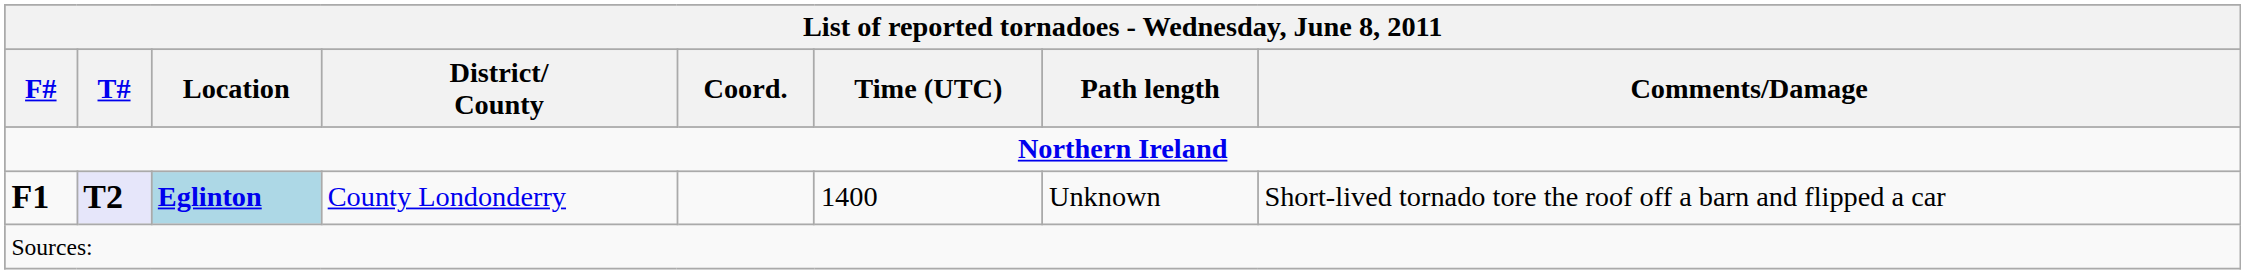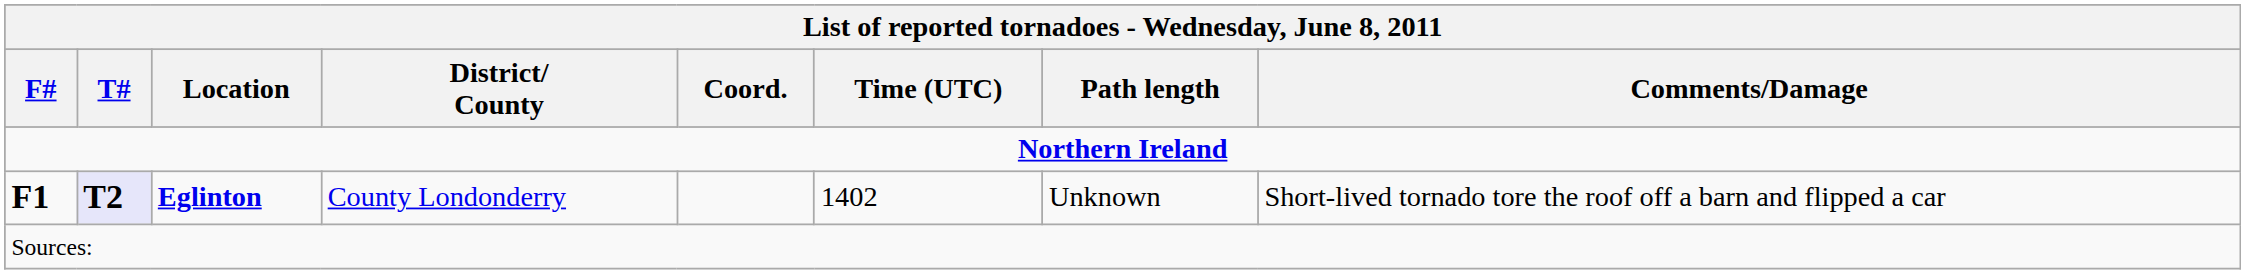(210, 197) lightblue background -> (210, 197) no background
(849, 197) 1400 -> (849, 197) 1402
